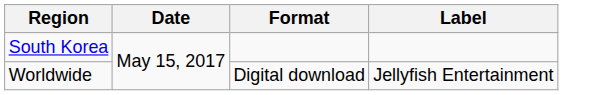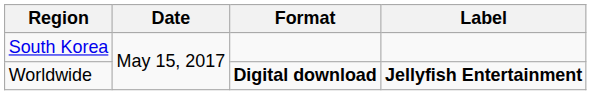(299, 75) normal -> (305, 75) bold
(463, 75) normal -> (484, 75) bold
